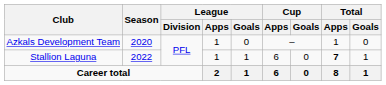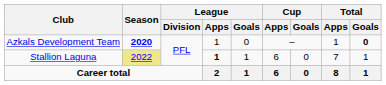(141, 42) normal -> (141, 42) bold
(366, 42) normal -> (366, 42) bold
(141, 57) no background -> (141, 57) khaki background
(217, 57) normal -> (217, 57) bold
(336, 57) bold -> (336, 57) normal
